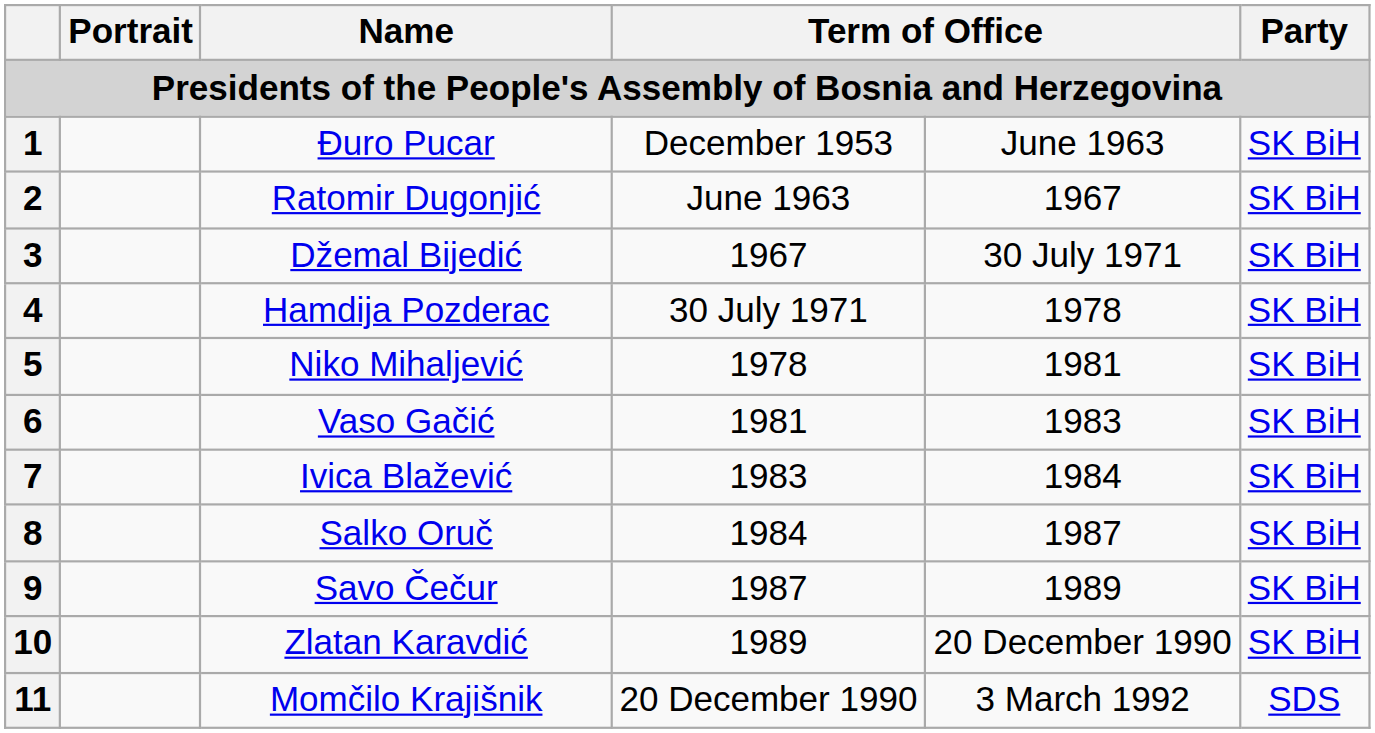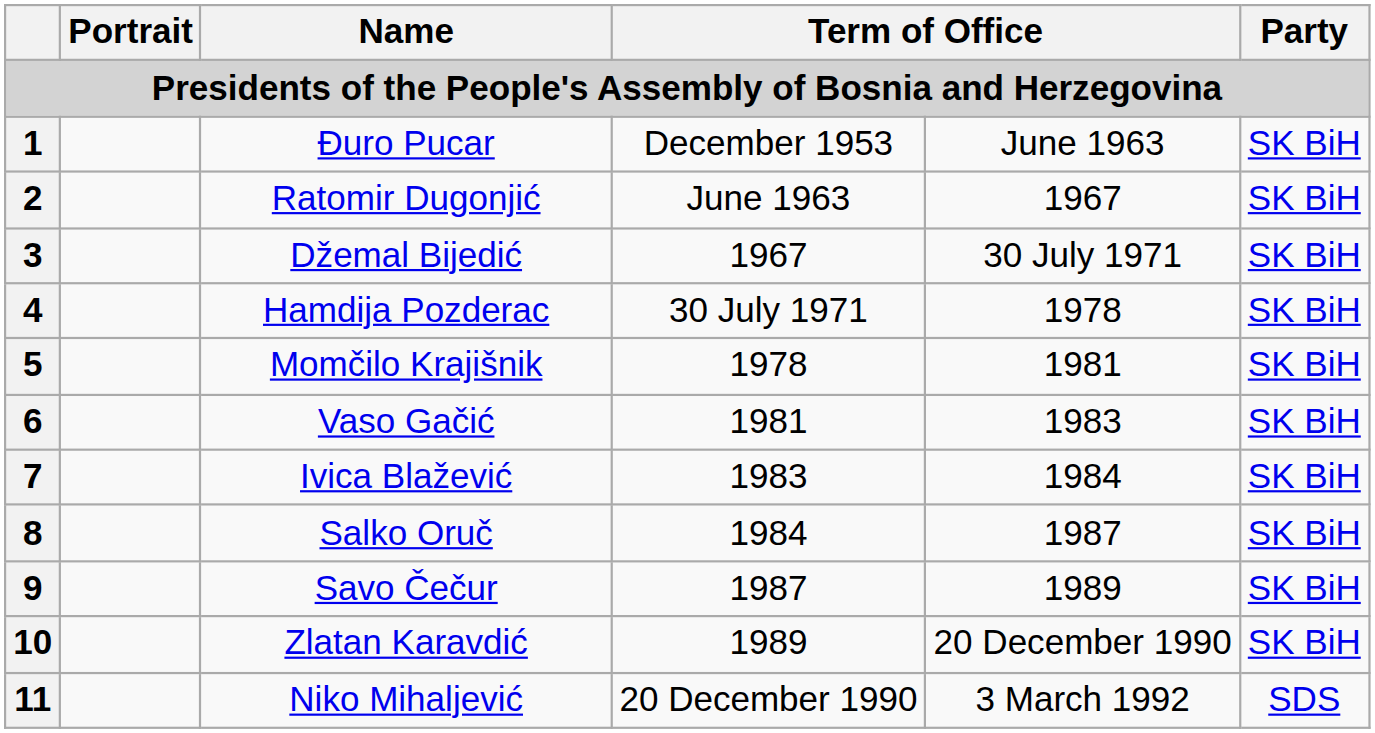(406, 365) Niko Mihaljević -> (406, 365) Momčilo Krajišnik
(406, 699) Momčilo Krajišnik -> (406, 699) Niko Mihaljević
